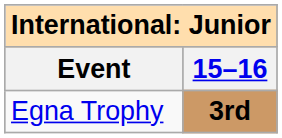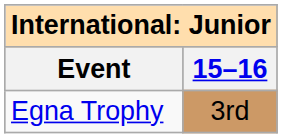(230, 111) bold -> (230, 111) normal
